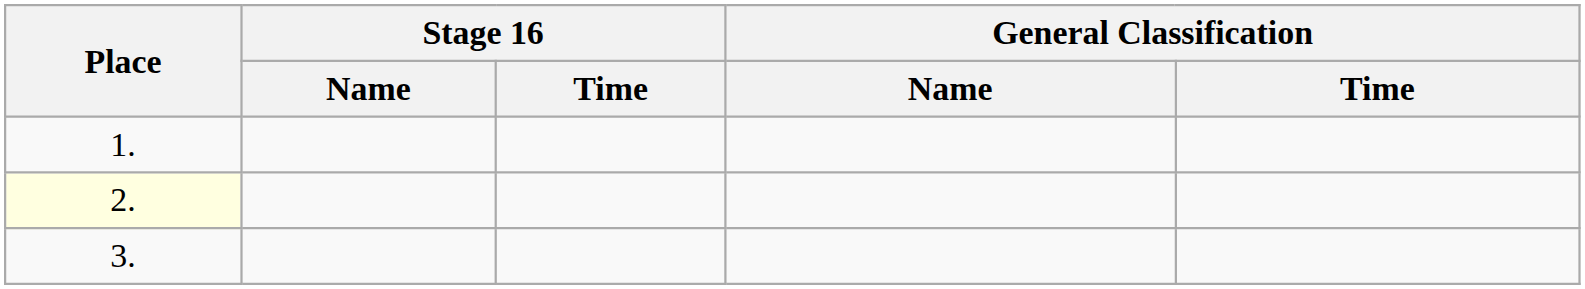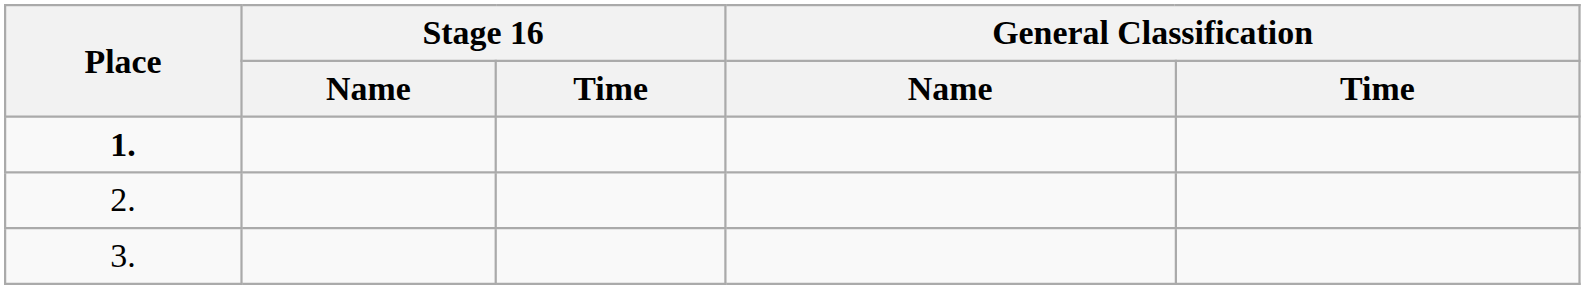(123, 144) normal -> (123, 144) bold
(123, 200) lightyellow background -> (123, 200) no background
